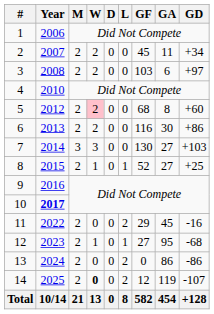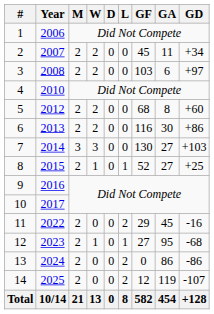(95, 109) pink background -> (95, 109) no background
(53, 204) bold -> (53, 204) normal
(95, 280) bold -> (95, 280) normal
